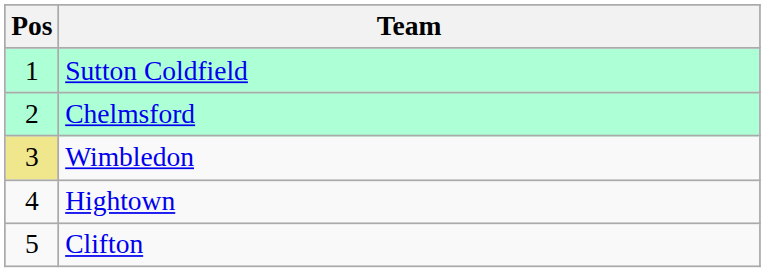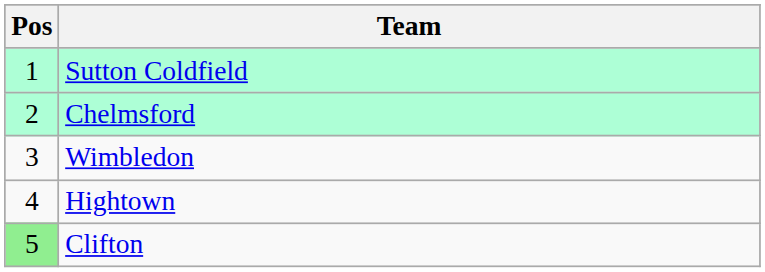(32, 157) khaki background -> (32, 157) no background
(32, 244) no background -> (32, 244) lightgreen background
